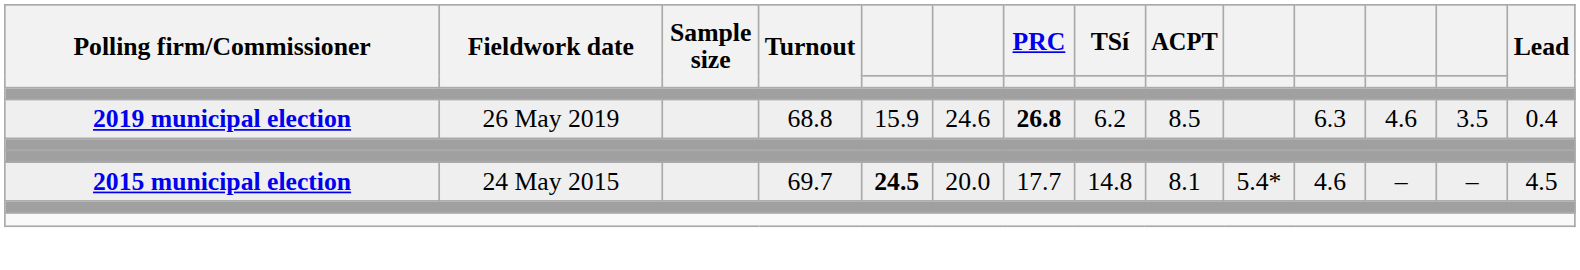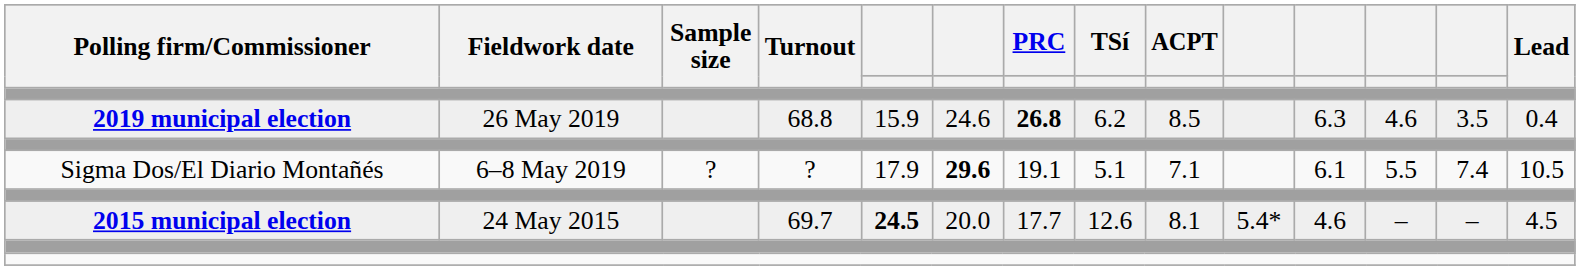+ row: (222, 169)
(1110, 181) 14.8 -> (1110, 220) 12.6
